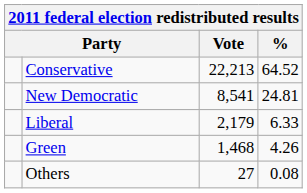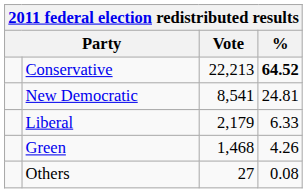(280, 69) normal -> (280, 69) bold
